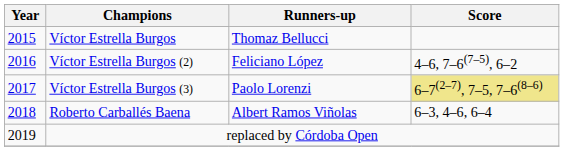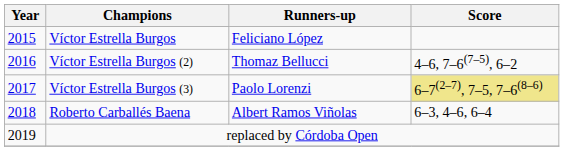(280, 37) Thomaz Bellucci -> (277, 37) Feliciano López
(277, 62) Feliciano López -> (280, 62) Thomaz Bellucci
